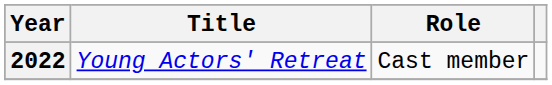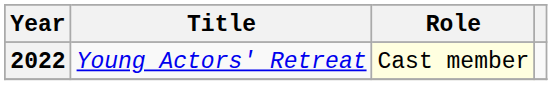(453, 61) no background -> (453, 61) lightyellow background
